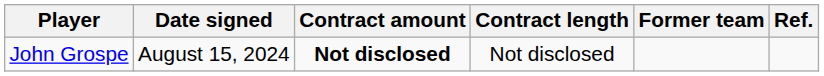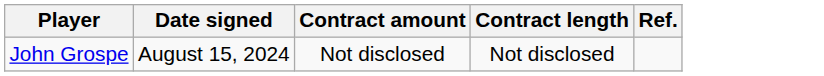- column: (701, 20)
(382, 53) bold -> (382, 53) normal
